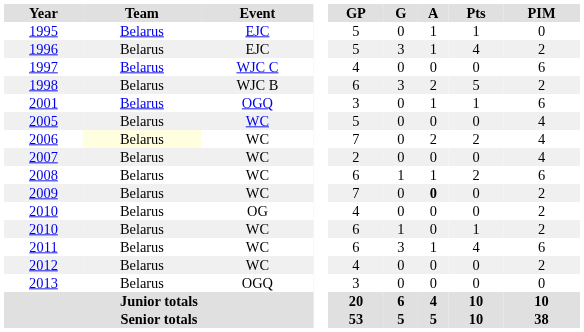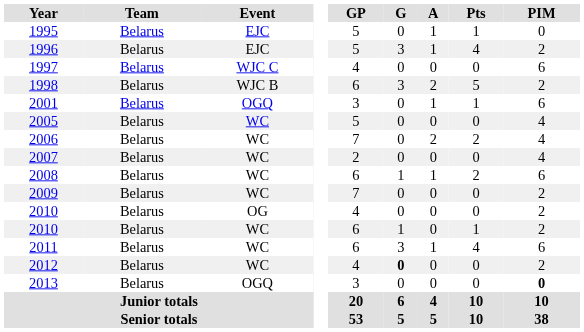(142, 139) lightyellow background -> (142, 139) no background
(433, 193) bold -> (433, 193) normal
(401, 265) normal -> (401, 265) bold
(542, 283) normal -> (542, 283) bold
